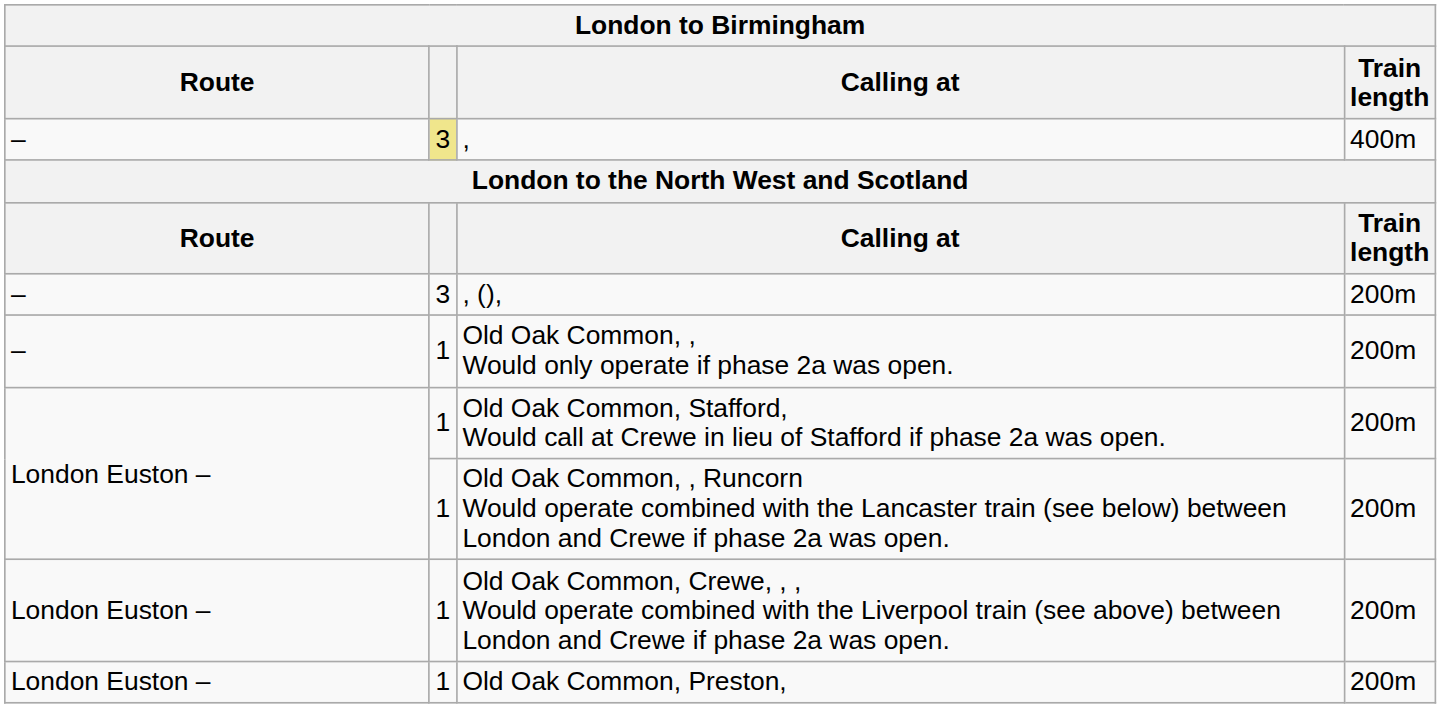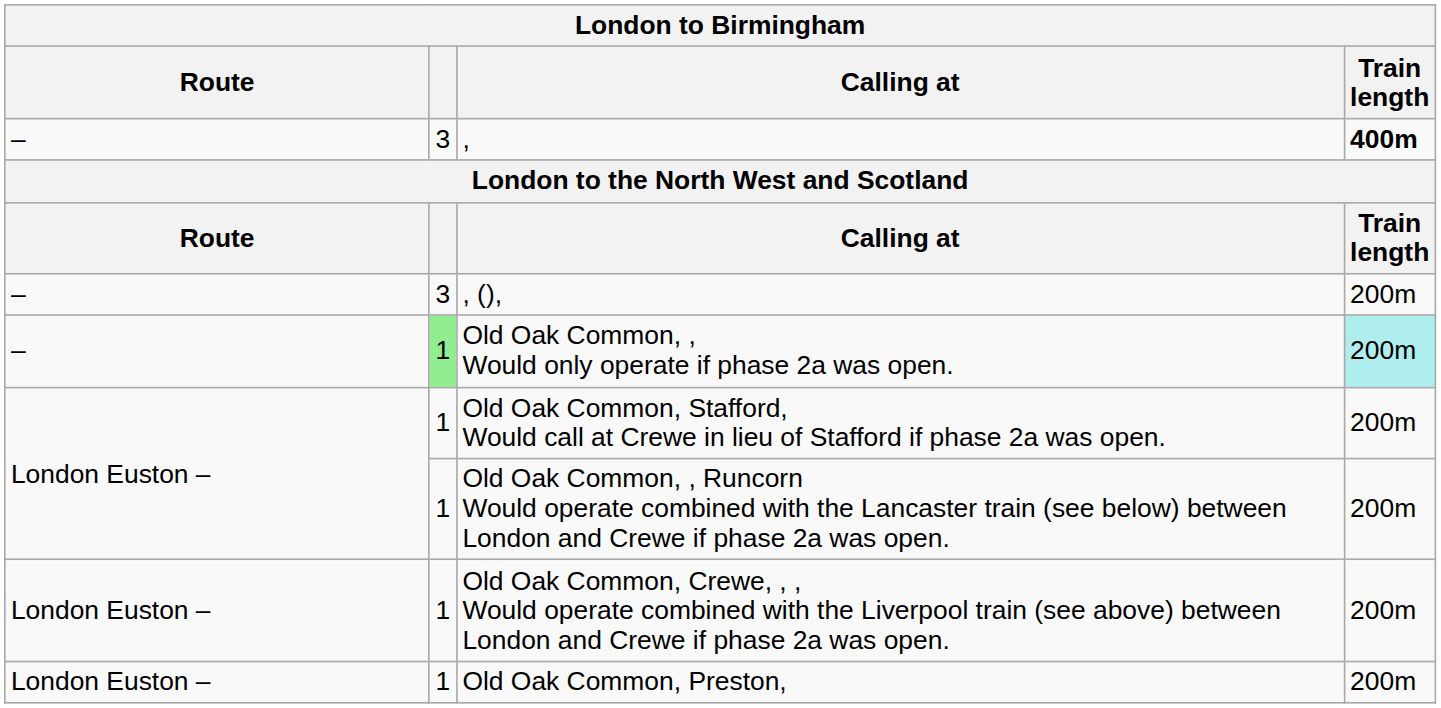(443, 138) khaki background -> (443, 138) no background
(1383, 138) normal -> (1384, 138) bold
(443, 350) no background -> (443, 350) lightgreen background
(1383, 350) no background -> (1383, 350) paleturquoise background
